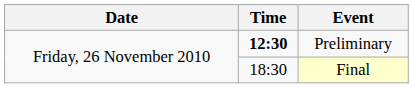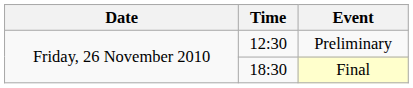(268, 43) bold -> (268, 43) normal
